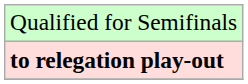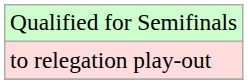(117, 60) bold -> (111, 60) normal
